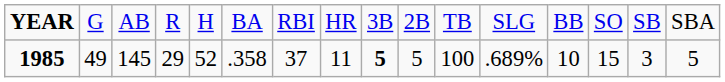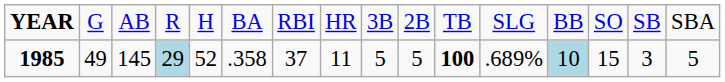(173, 58) no background -> (173, 58) lightblue background
(380, 58) bold -> (380, 58) normal
(457, 58) normal -> (457, 58) bold
(568, 58) no background -> (568, 58) lightblue background
